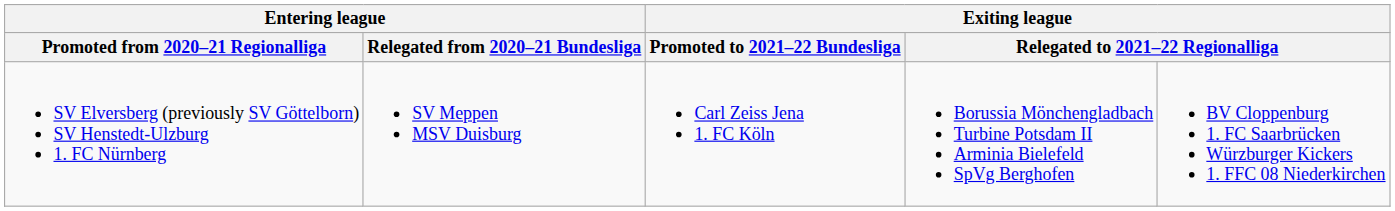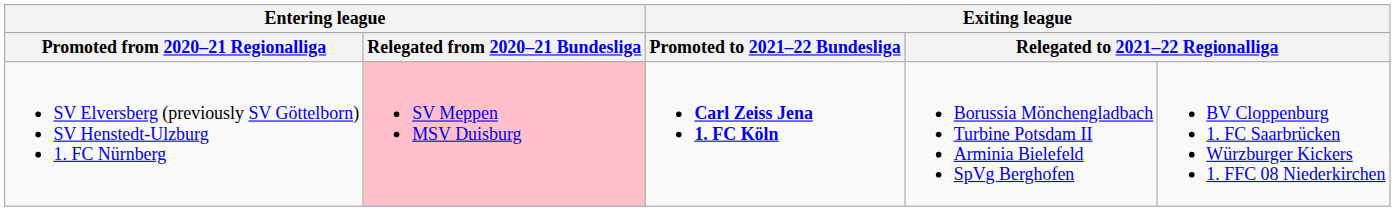(504, 124) no background -> (504, 124) pink background
(775, 124) normal -> (775, 124) bold
